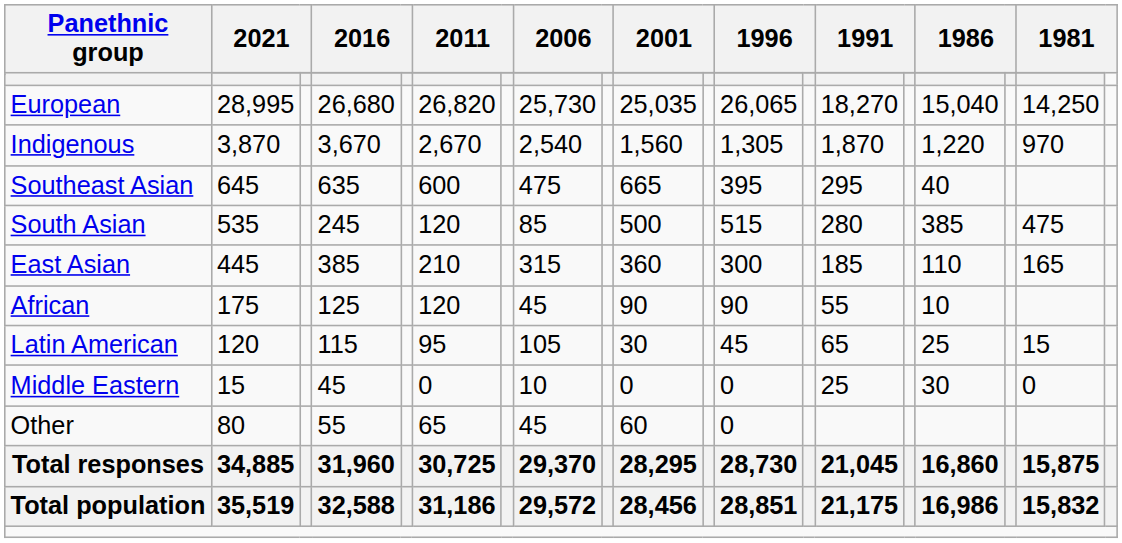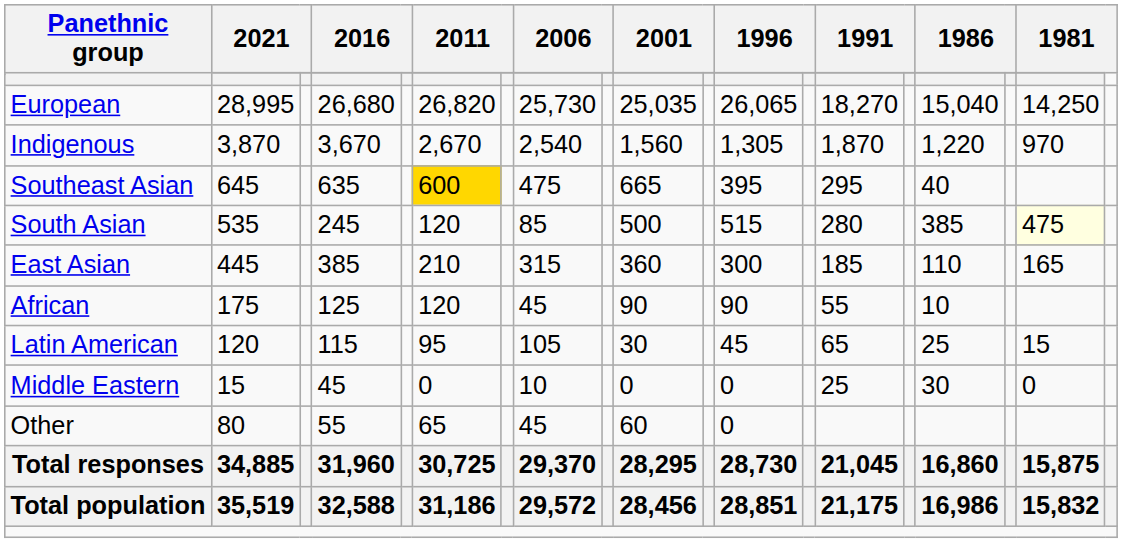(439, 184) no background -> (439, 184) gold background
(1043, 225) no background -> (1043, 225) lightyellow background
